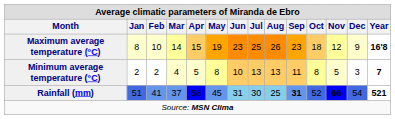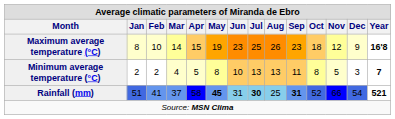(217, 93) normal -> (217, 93) bold
(256, 93) normal -> (256, 93) bold
(336, 93) bold -> (336, 93) normal
